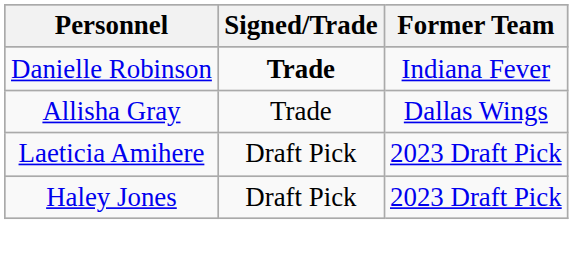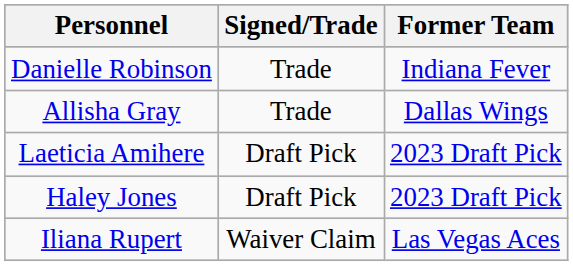(301, 68) bold -> (301, 68) normal
+ row: (111, 238)
